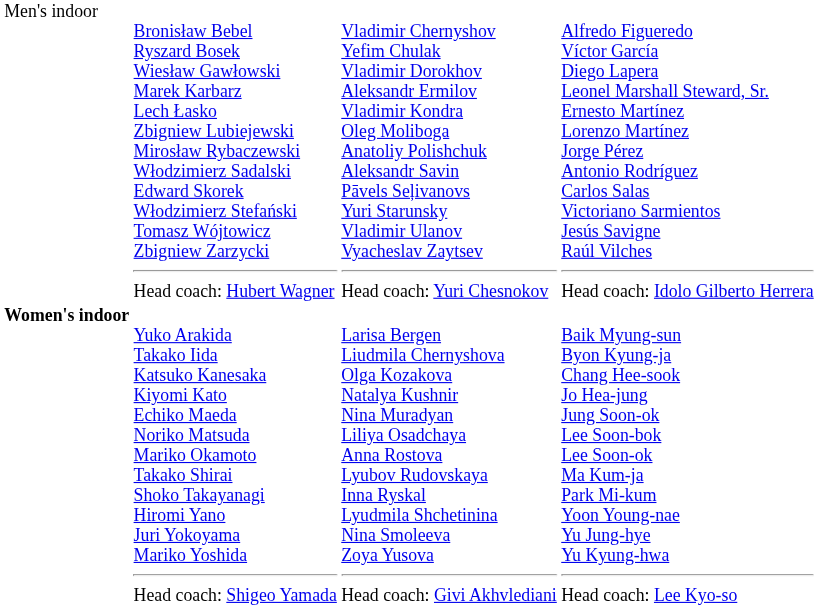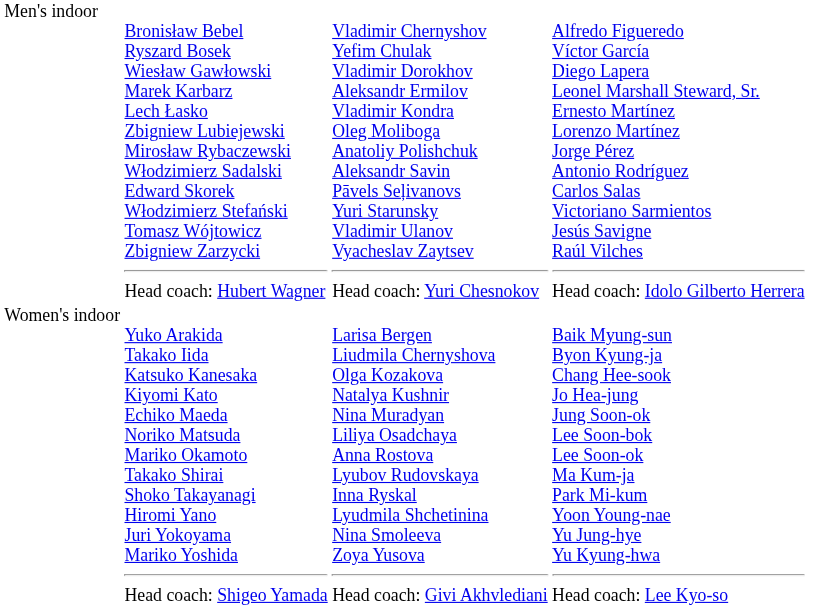(67, 315) bold -> (62, 315) normal
